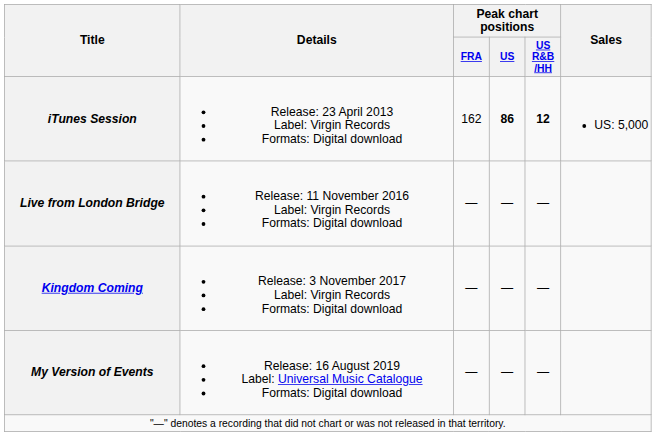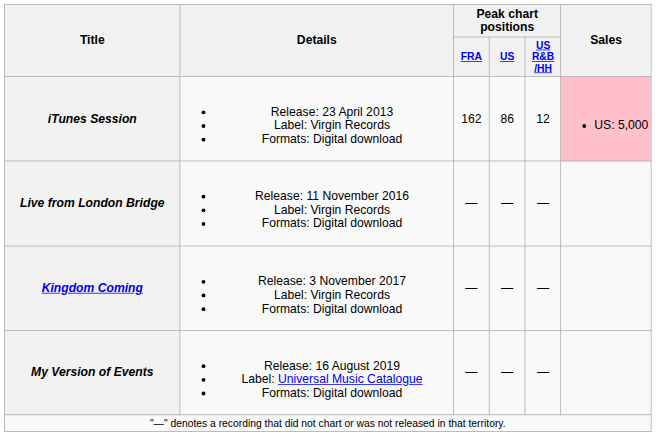(507, 118) bold -> (507, 118) normal
(543, 118) bold -> (543, 118) normal
(606, 126) no background -> (606, 126) pink background
